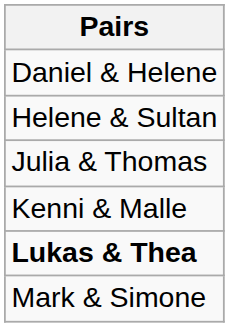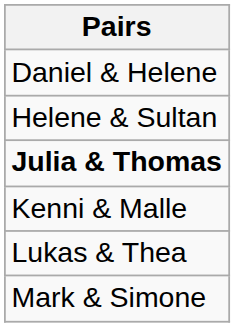(109, 162) normal -> (117, 162) bold
(104, 252) bold -> (99, 252) normal
